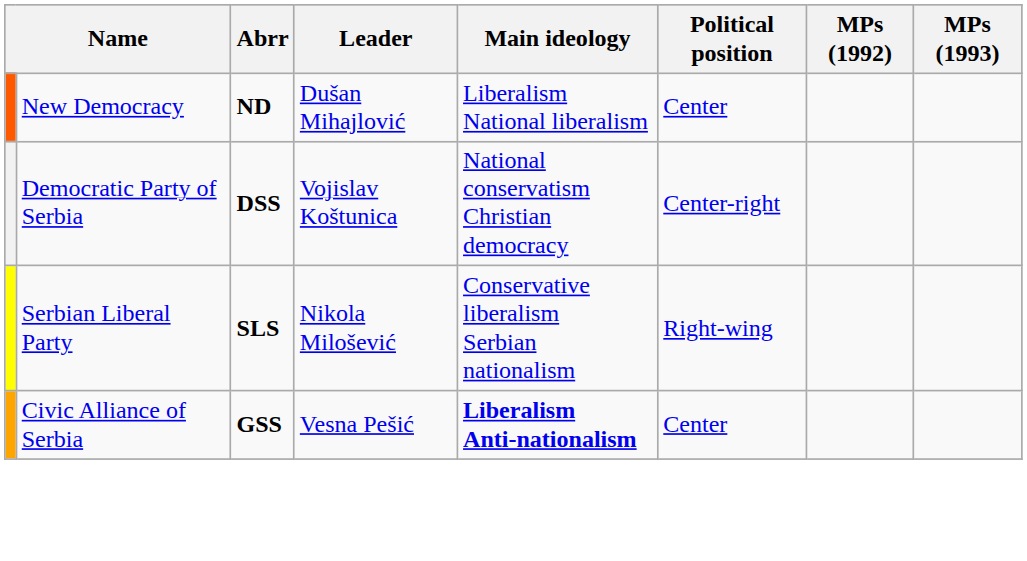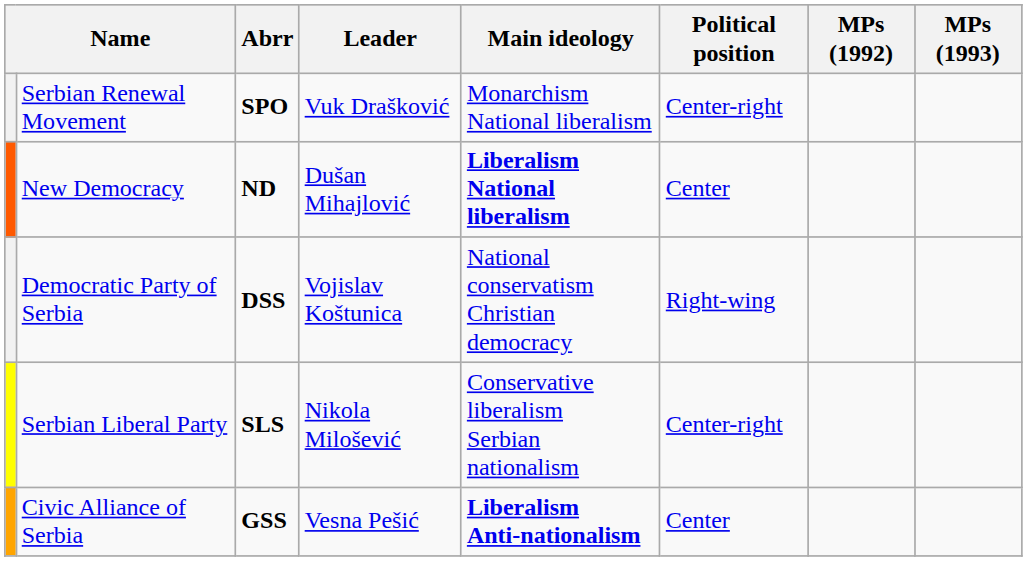+ row: (103, 106)
(555, 106) normal -> (523, 189) bold
(722, 203) Center-right -> (721, 299) Right-wing
(718, 328) Right-wing -> (724, 424) Center-right
